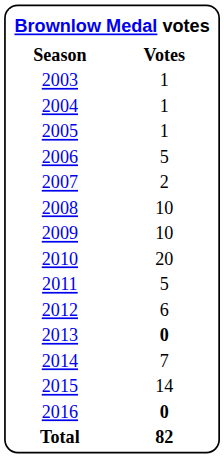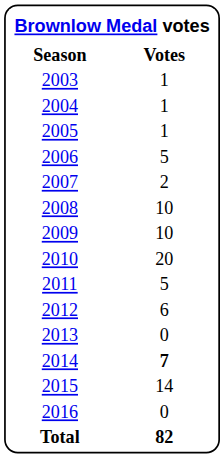(164, 335) bold -> (164, 335) normal
(164, 361) normal -> (164, 361) bold
(164, 412) bold -> (164, 412) normal
